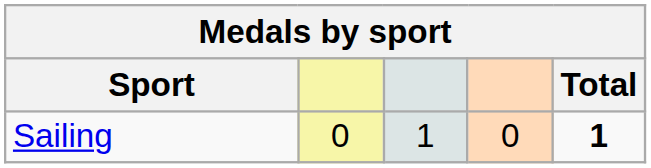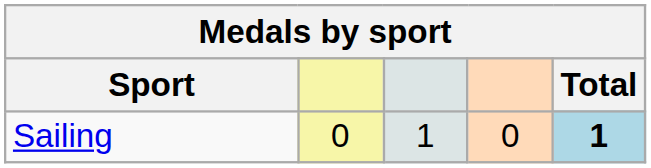(599, 137) no background -> (599, 137) lightblue background
